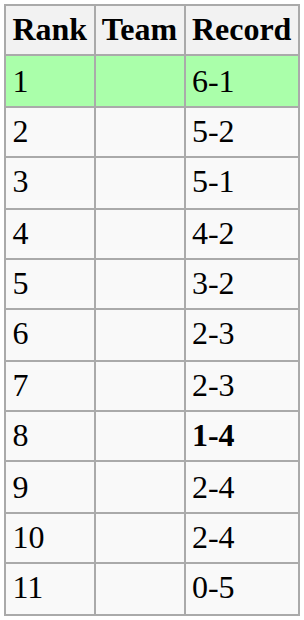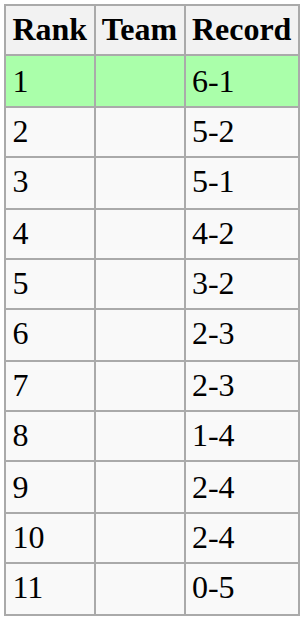(213, 435) bold -> (213, 435) normal
